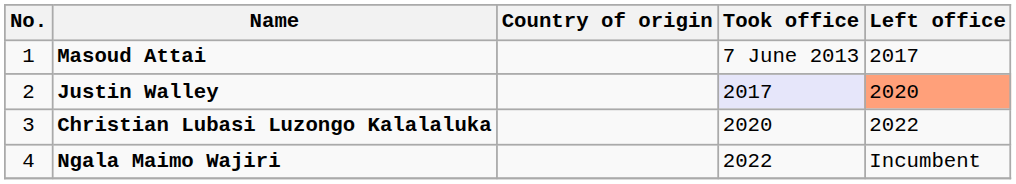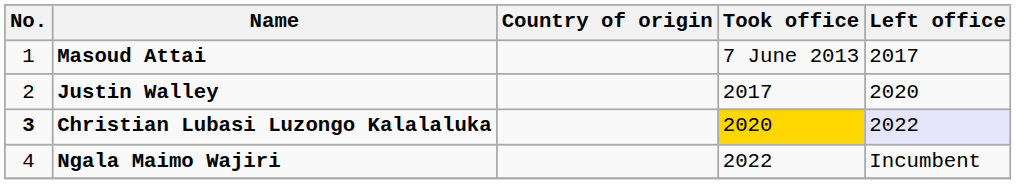(748, 92) lavender background -> (748, 92) no background
(894, 92) lightsalmon background -> (894, 92) no background
(29, 126) normal -> (29, 126) bold
(748, 126) no background -> (748, 126) gold background
(894, 126) no background -> (894, 126) lavender background
